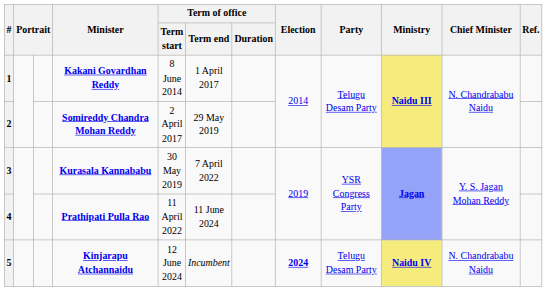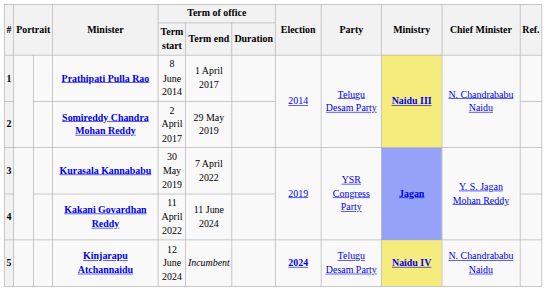(105, 78) Kakani Govardhan Reddy -> (105, 78) Prathipati Pulla Rao
(105, 217) Prathipati Pulla Rao -> (105, 217) Kakani Govardhan Reddy
